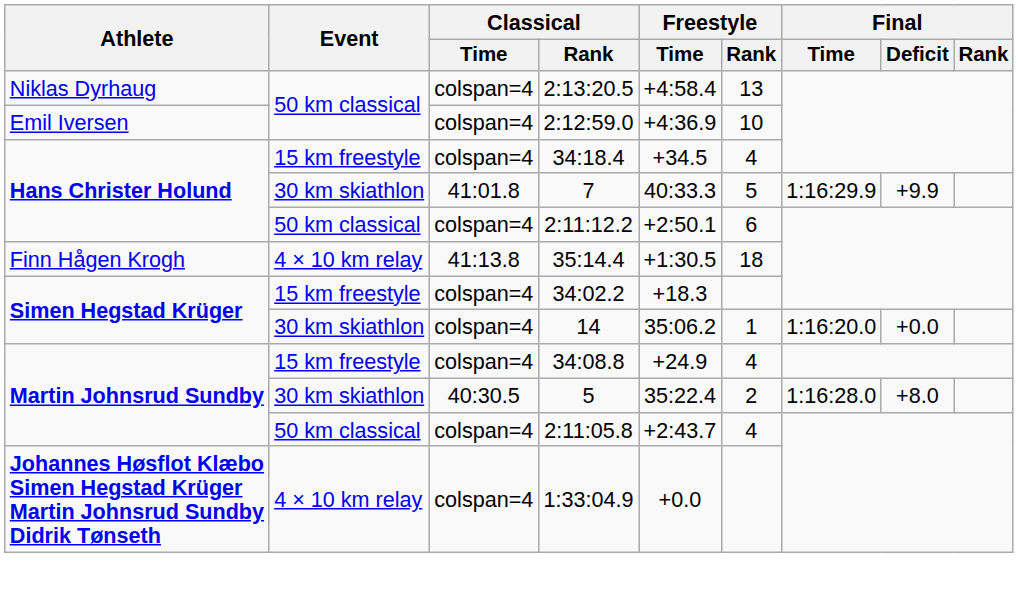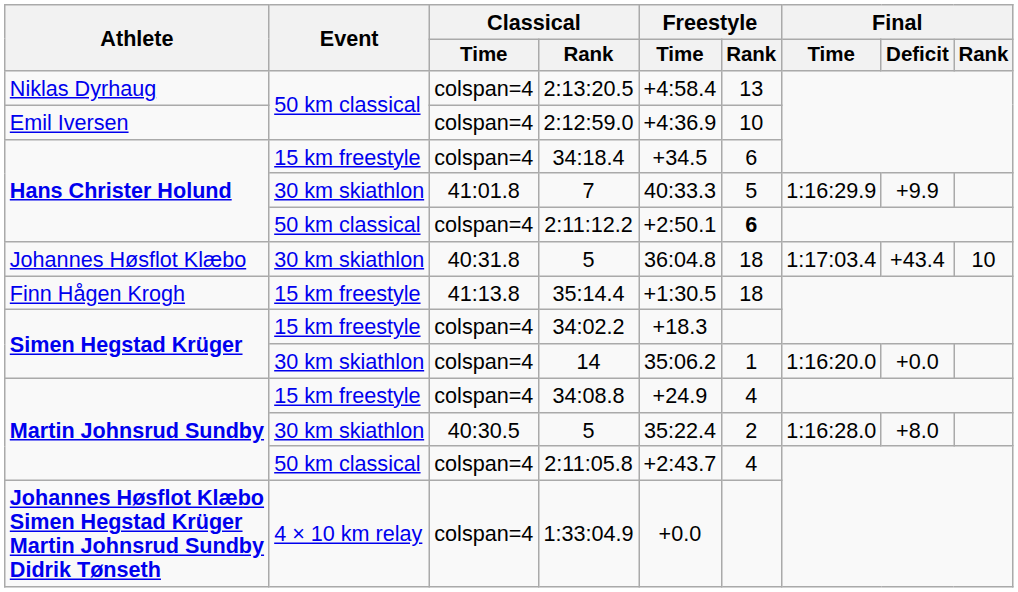(751, 157) 4 -> (751, 157) 6
(751, 225) normal -> (751, 225) bold
+ row: (128, 259)
(348, 259) 4 × 10 km relay -> (347, 293) 15 km freestyle
